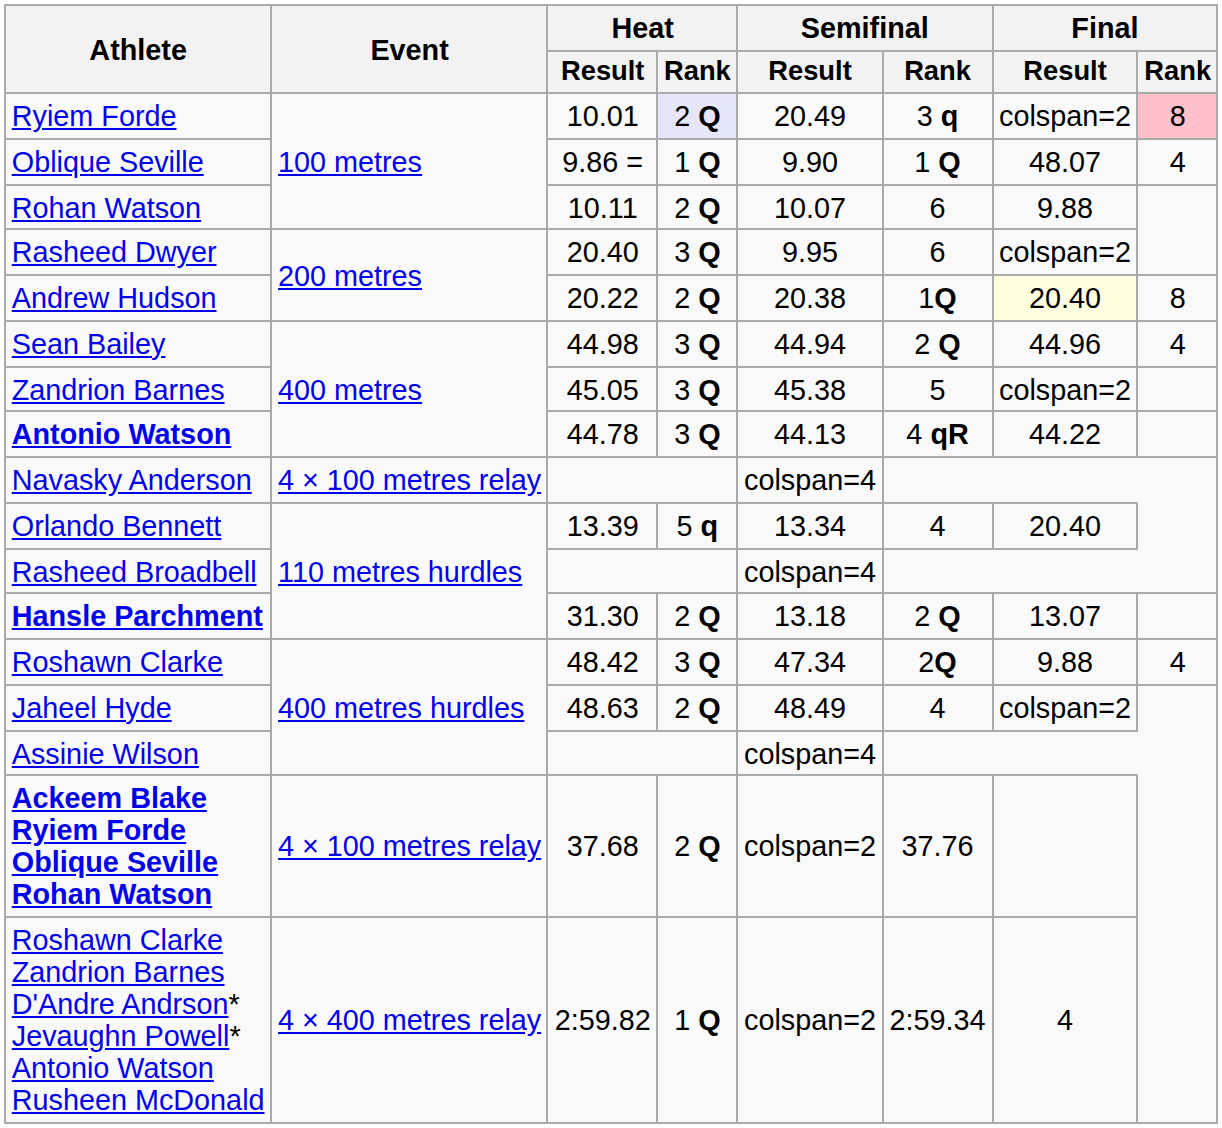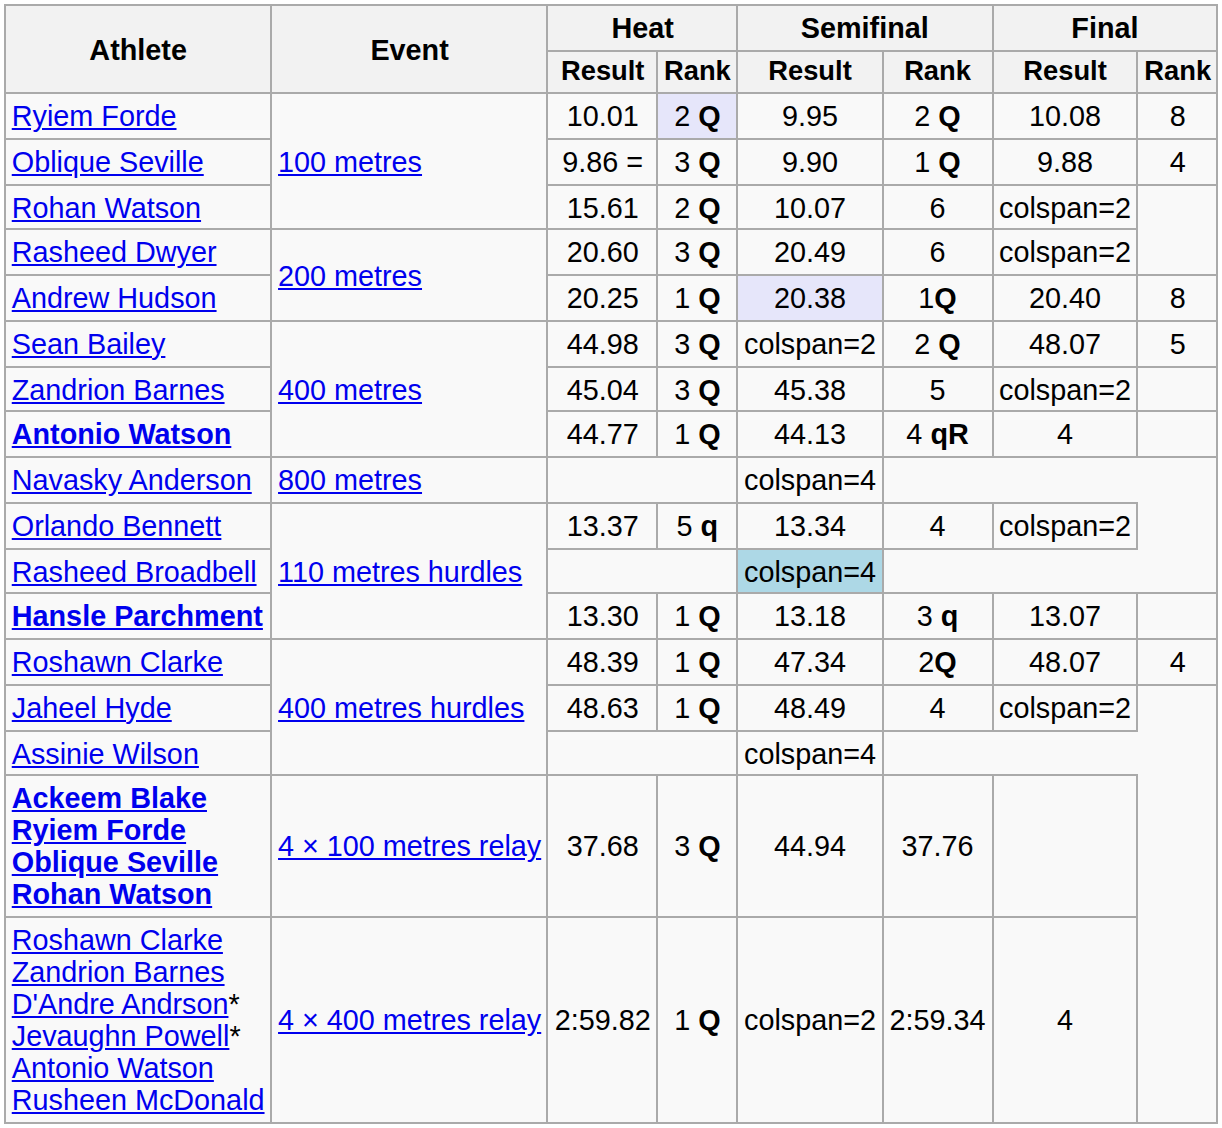(810, 117) 20.49 -> (810, 117) 9.95
(938, 117) 3 q -> (938, 117) 2 Q
(1065, 117) colspan=2 -> (1065, 117) 10.08
(1178, 117) pink background -> (1178, 117) no background
(697, 162) 1 Q -> (697, 162) 3 Q
(1065, 162) 48.07 -> (1065, 162) 9.88
(603, 208) 10.11 -> (603, 208) 15.61
(1065, 208) 9.88 -> (1065, 208) colspan=2
(603, 253) 20.40 -> (603, 253) 20.60
(810, 253) 9.95 -> (810, 253) 20.49
(603, 299) 20.22 -> (603, 299) 20.25
(697, 299) 2 Q -> (697, 299) 1 Q
(810, 299) no background -> (810, 299) lavender background
(1065, 299) lightyellow background -> (1065, 299) no background
(810, 344) 44.94 -> (810, 344) colspan=2
(1065, 344) 44.96 -> (1065, 344) 48.07
(1178, 344) 4 -> (1178, 344) 5
(603, 390) 45.05 -> (603, 390) 45.04
(603, 435) 44.78 -> (603, 435) 44.77
(697, 435) 3 Q -> (697, 435) 1 Q
(1065, 435) 44.22 -> (1065, 435) 4
(410, 481) 4 × 100 metres relay -> (350, 481) 800 metres
(603, 526) 13.39 -> (603, 526) 13.37
(1065, 526) 20.40 -> (1065, 526) colspan=2
(810, 572) no background -> (810, 572) lightblue background
(603, 617) 31.30 -> (603, 617) 13.30
(697, 617) 2 Q -> (697, 617) 1 Q
(938, 617) 2 Q -> (938, 617) 3 q
(603, 663) 48.42 -> (603, 663) 48.39
(697, 663) 3 Q -> (697, 663) 1 Q
(1065, 663) 9.88 -> (1065, 663) 48.07
(697, 708) 2 Q -> (697, 708) 1 Q
(697, 847) 2 Q -> (697, 847) 3 Q
(810, 847) colspan=2 -> (810, 847) 44.94
